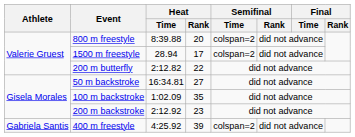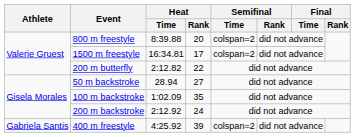(166, 54) 28.94 -> (166, 54) 16:34.81
(166, 83) 16:34.81 -> (166, 83) 28.94
(198, 111) 23 -> (198, 111) 24
